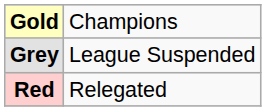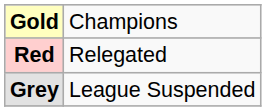rows swapped: (34, 89) <-> (34, 55)
